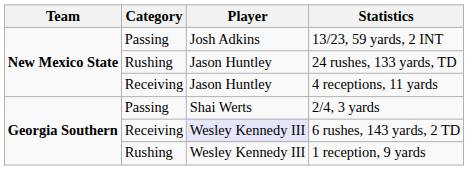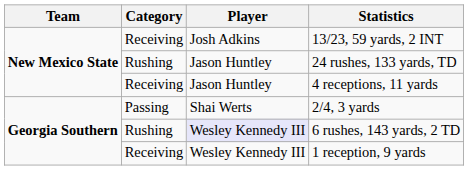(147, 39) Passing -> (154, 39) Receiving
(154, 130) Receiving -> (149, 130) Rushing
(149, 153) Rushing -> (154, 153) Receiving
